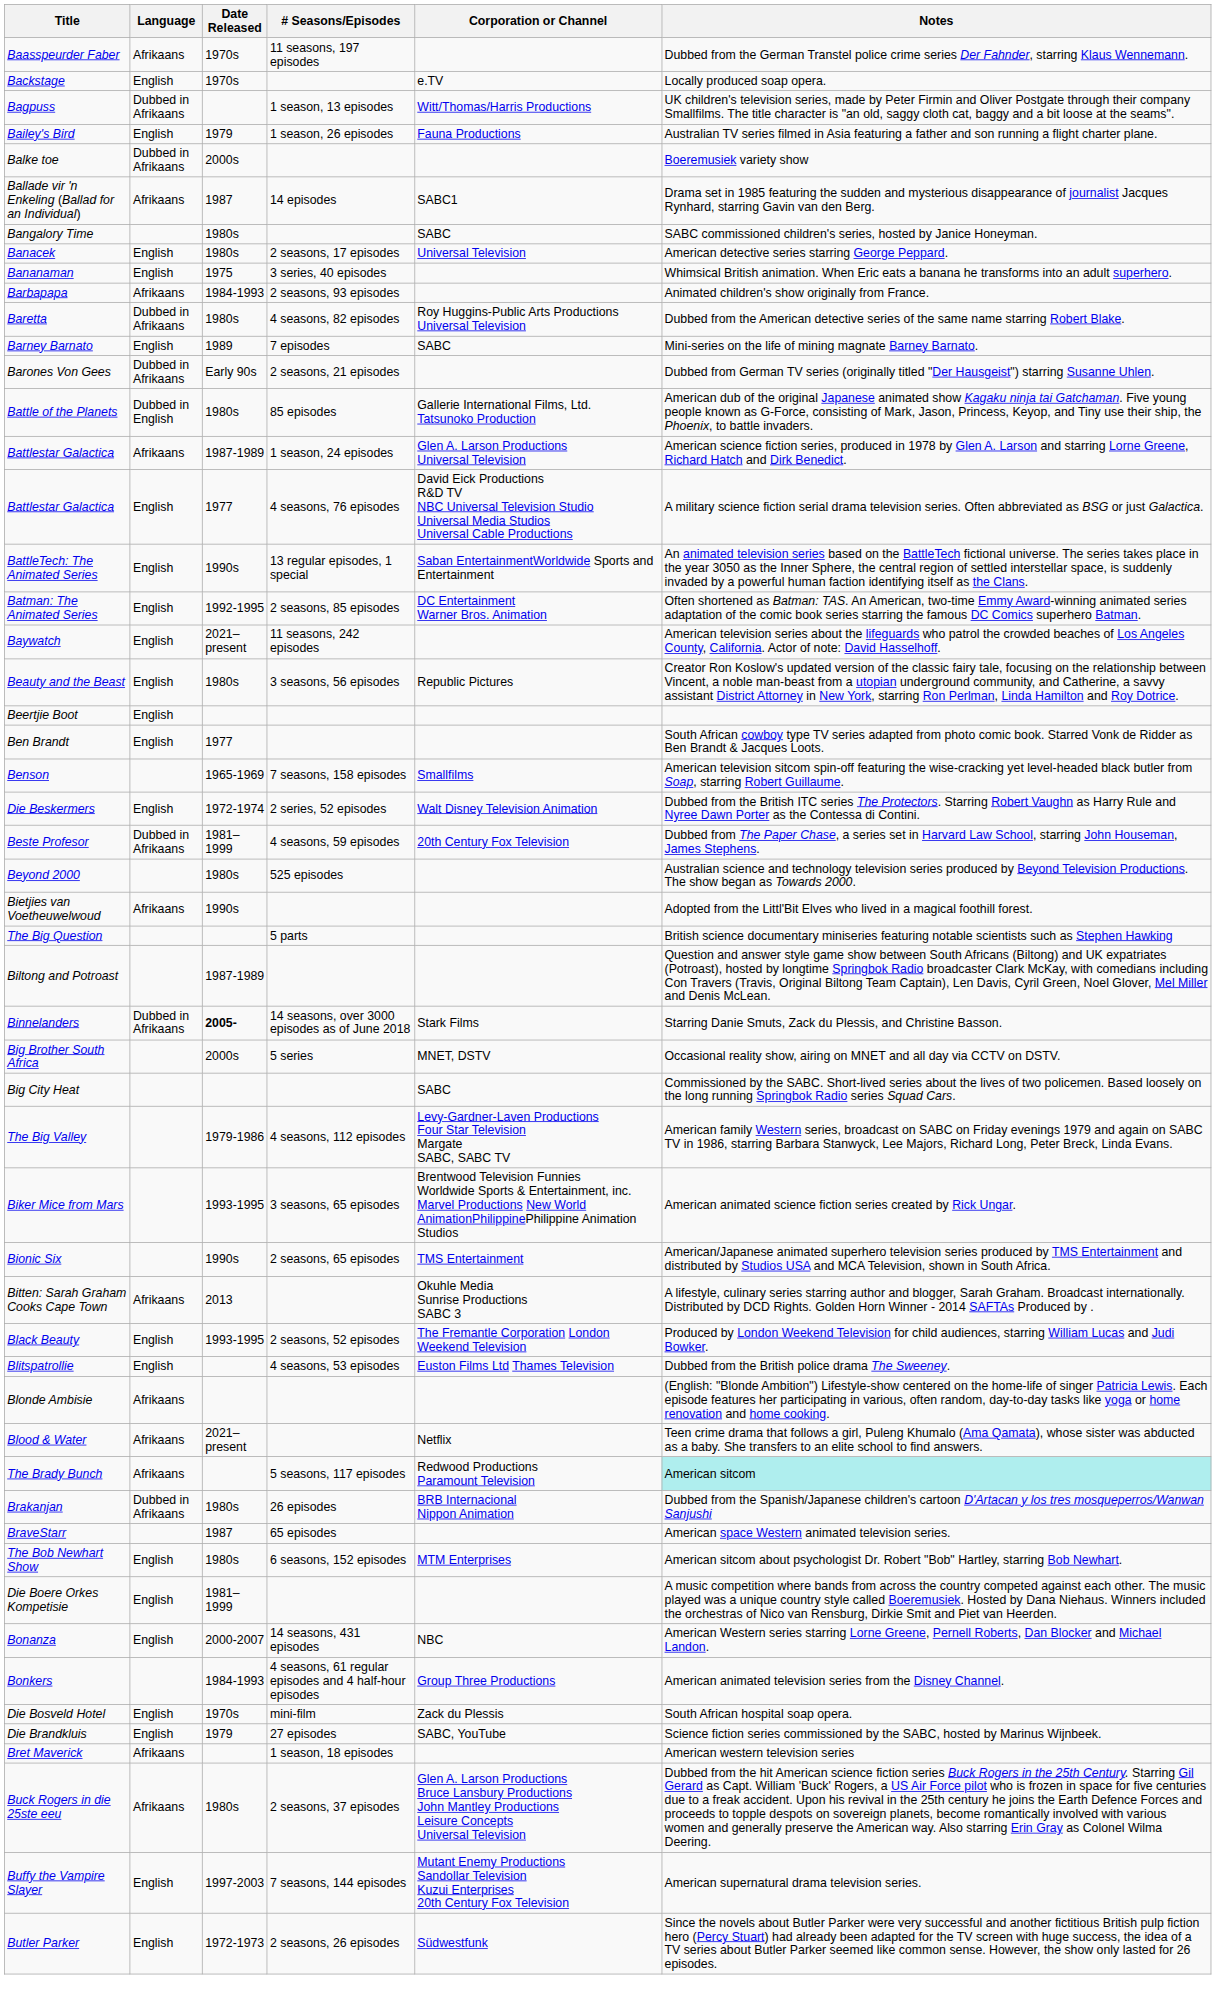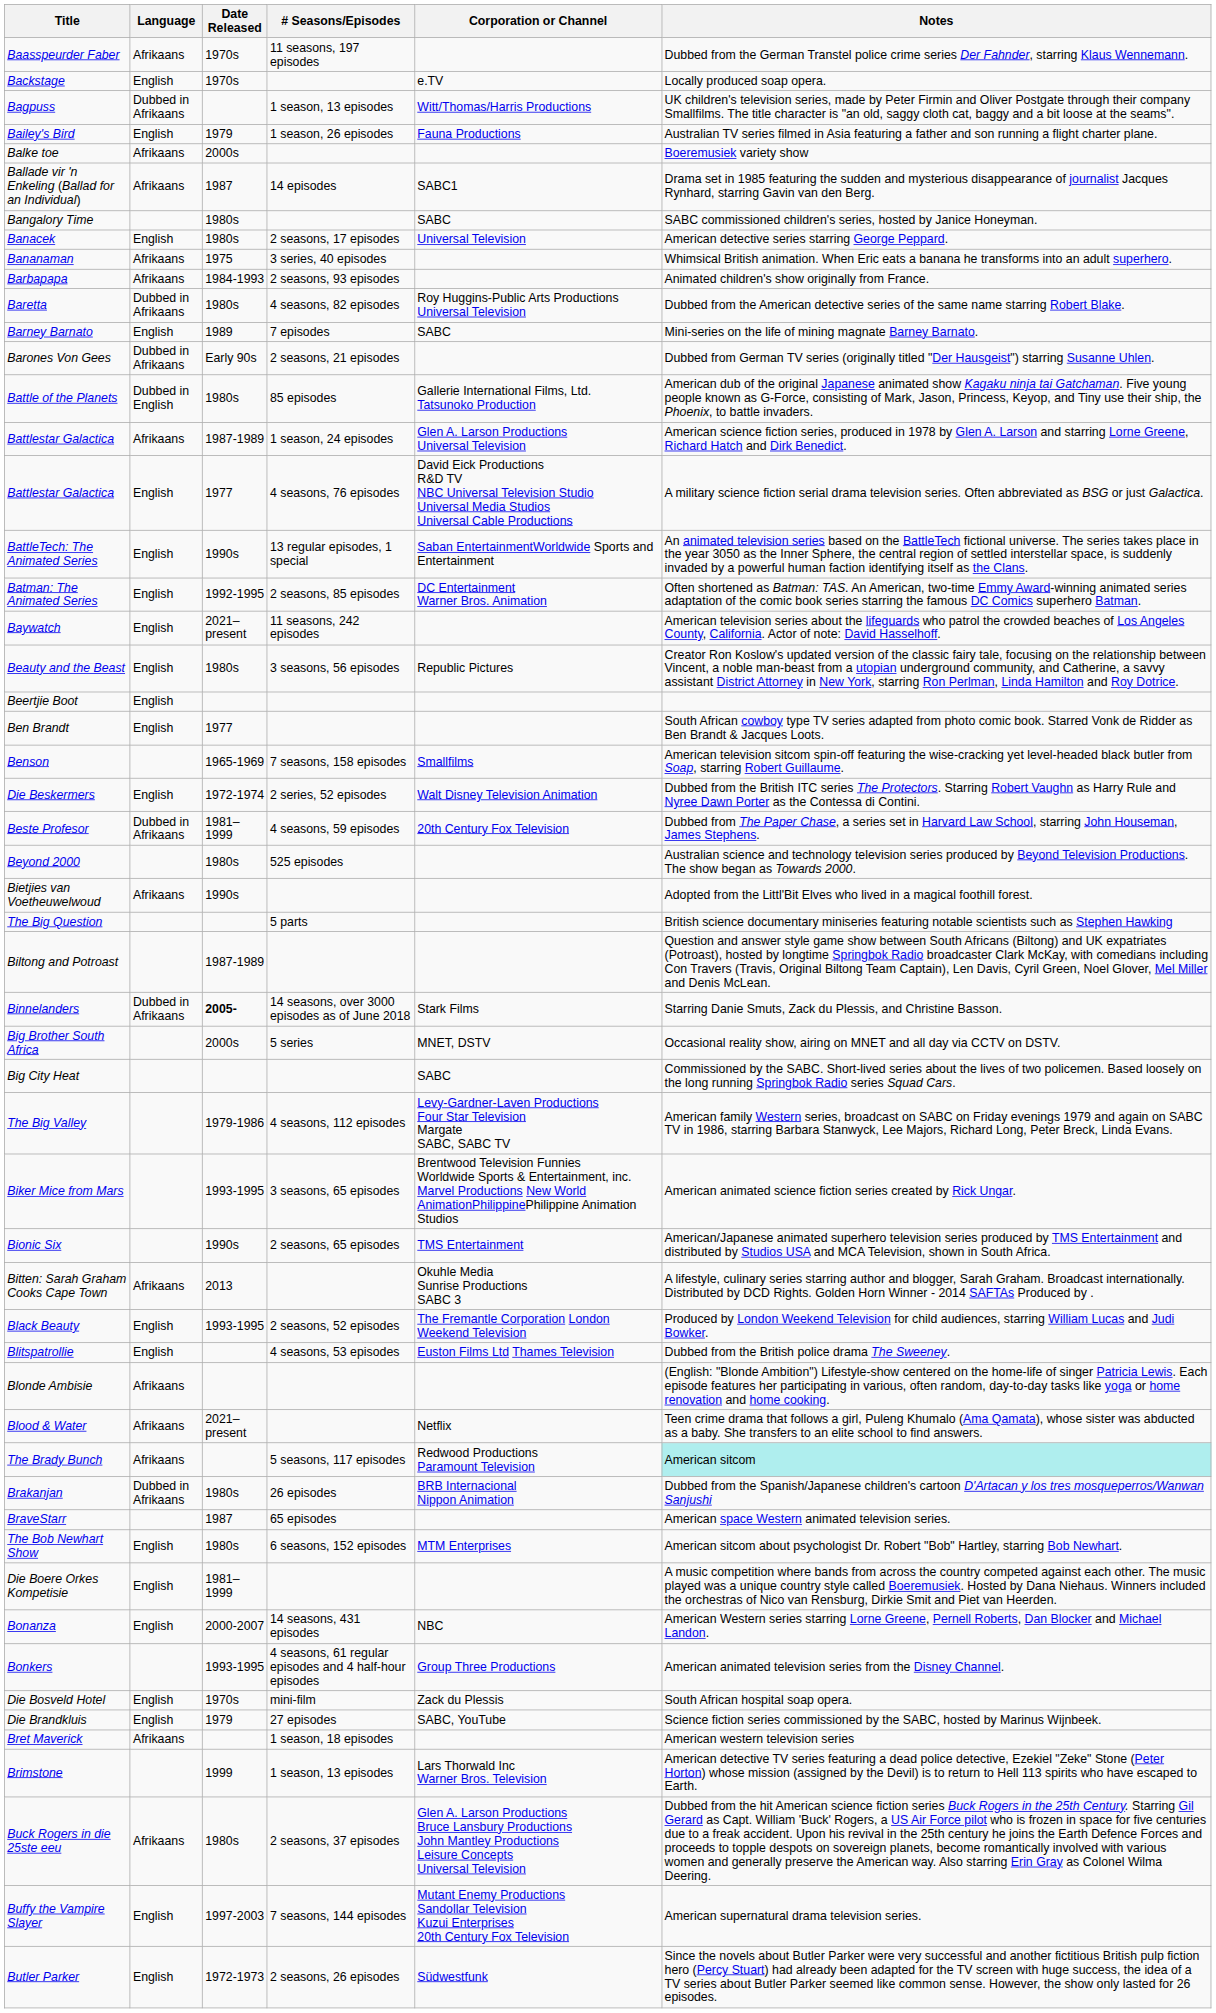(161, 160) Dubbed in Afrikaans -> (159, 153) Afrikaans
(153, 273) English -> (159, 259) Afrikaans
(235, 1681) 1984-1993 -> (235, 1667) 1993-1995
+ row: (35, 1773)
